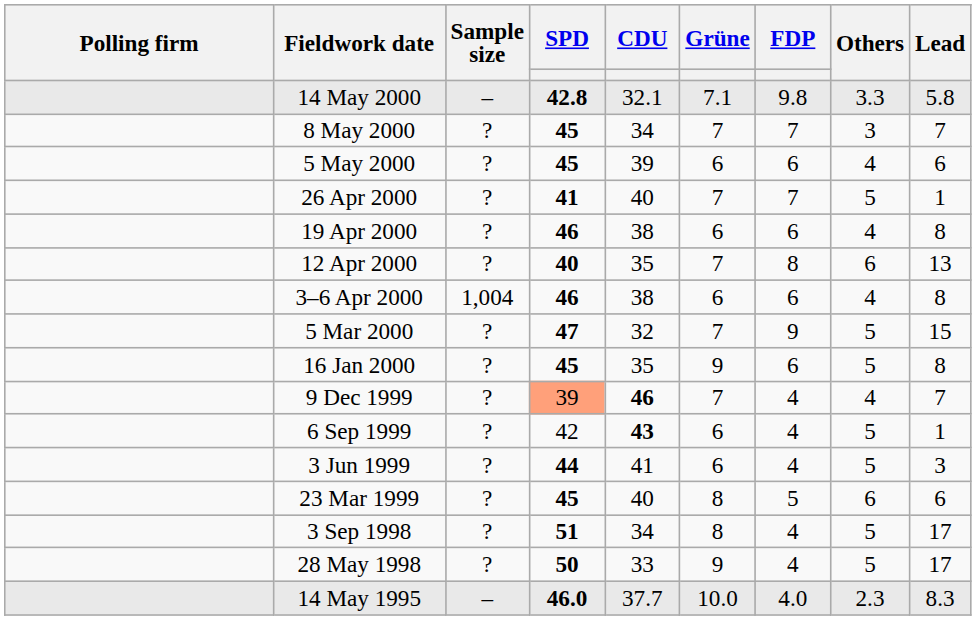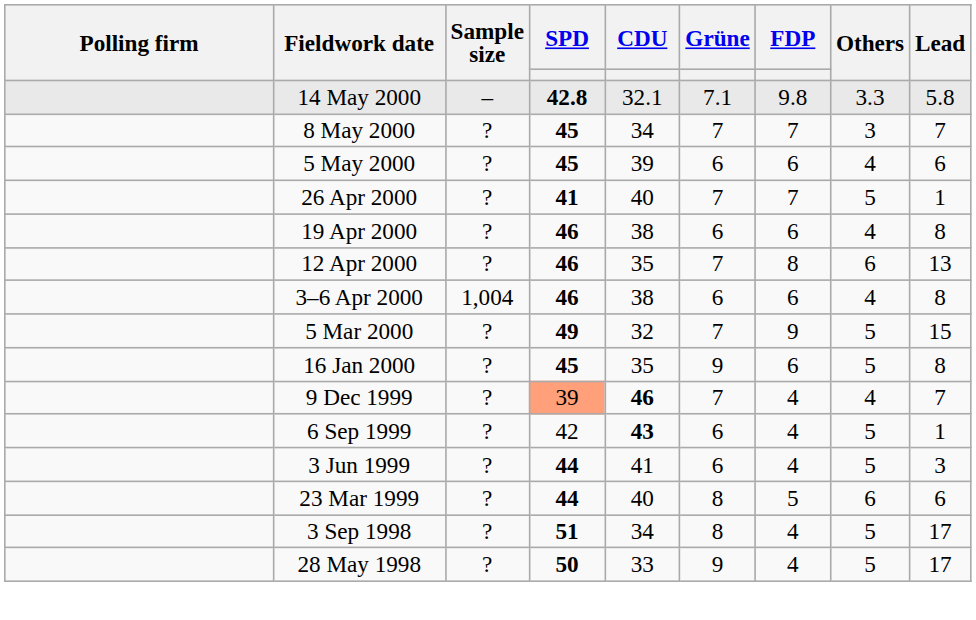(567, 264) 40 -> (567, 264) 46
(567, 331) 47 -> (567, 331) 49
(567, 498) 45 -> (567, 498) 44
- row: (359, 598)
